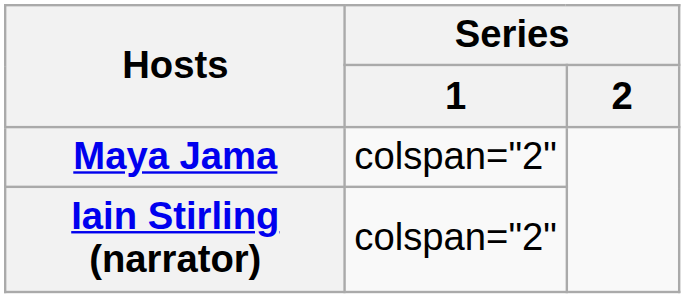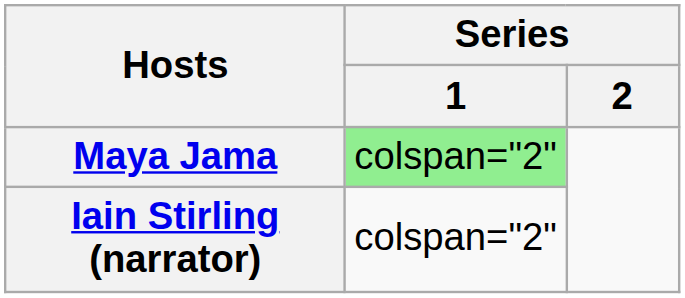(456, 156) no background -> (456, 156) lightgreen background
